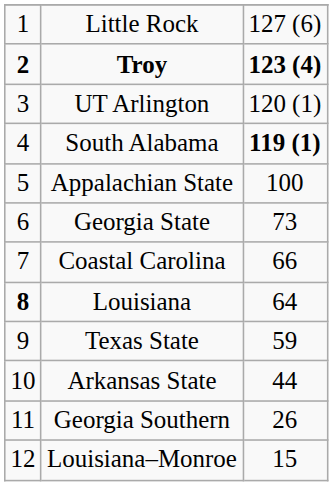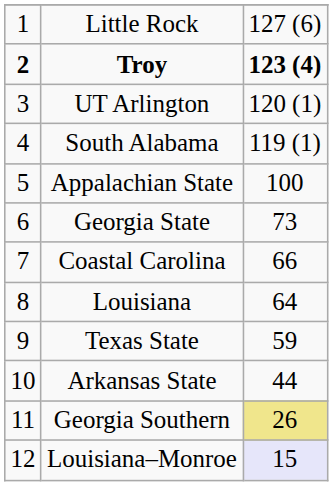(285, 143) bold -> (285, 143) normal
(23, 301) bold -> (23, 301) normal
(285, 420) no background -> (285, 420) khaki background
(285, 459) no background -> (285, 459) lavender background
